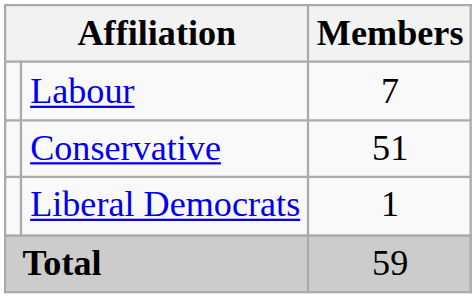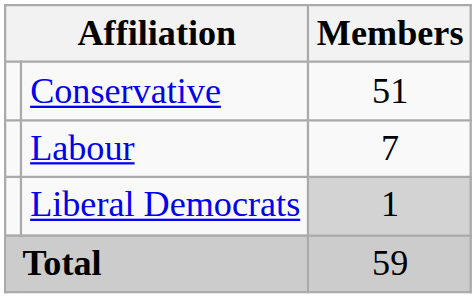rows swapped: (126, 147) <-> (82, 90)
(390, 205) no background -> (390, 205) lightgrey background
